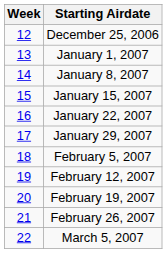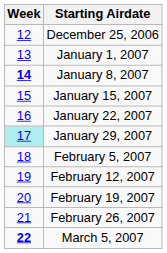(24, 75) normal -> (24, 75) bold
(24, 136) no background -> (24, 136) paleturquoise background
(24, 237) normal -> (24, 237) bold
